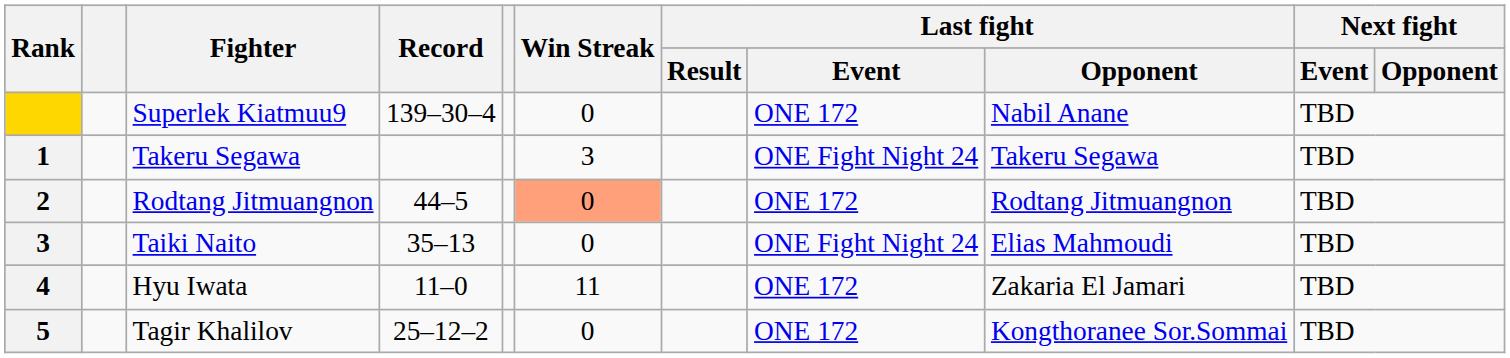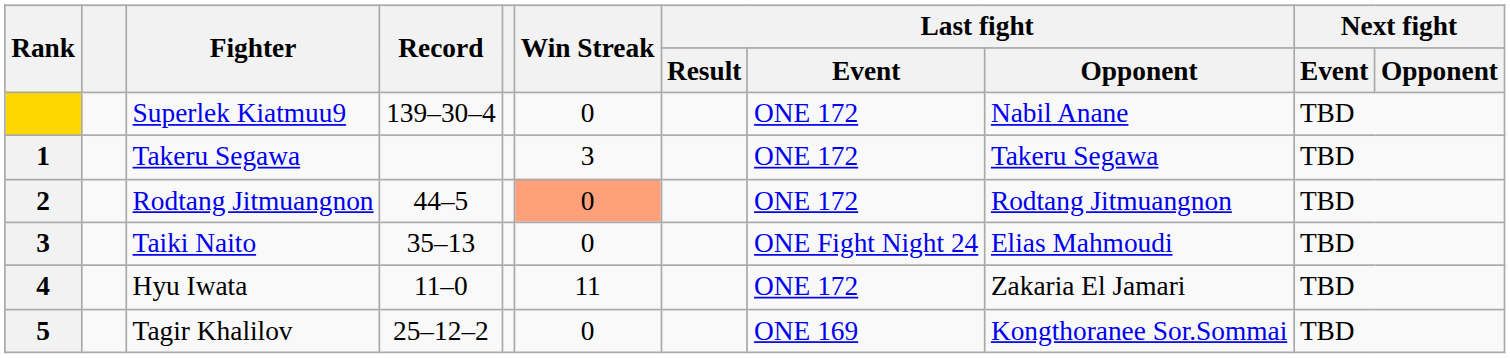(866, 156) ONE Fight Night 24 -> (806, 156) ONE 172
(806, 330) ONE 172 -> (806, 330) ONE 169
